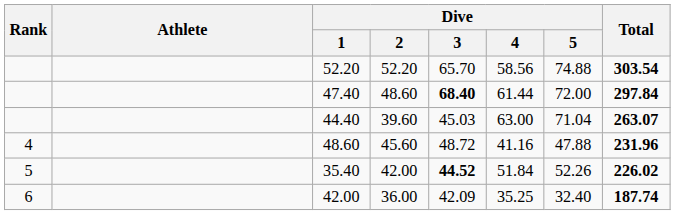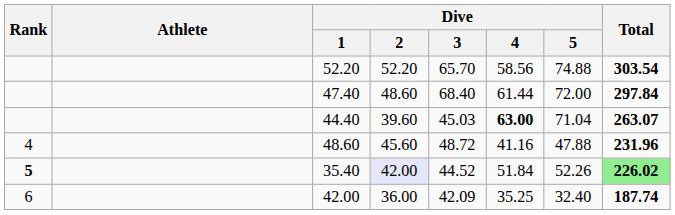(457, 94) bold -> (457, 94) normal
(515, 119) normal -> (515, 119) bold
(28, 171) normal -> (28, 171) bold
(399, 171) no background -> (399, 171) lavender background
(457, 171) bold -> (457, 171) normal
(636, 171) no background -> (636, 171) lightgreen background
